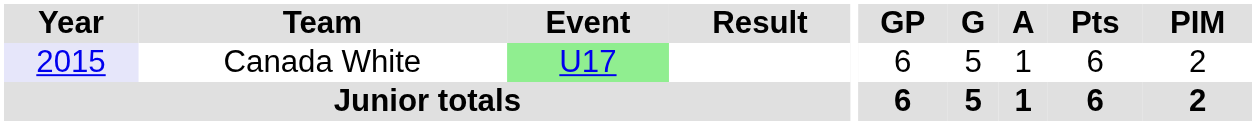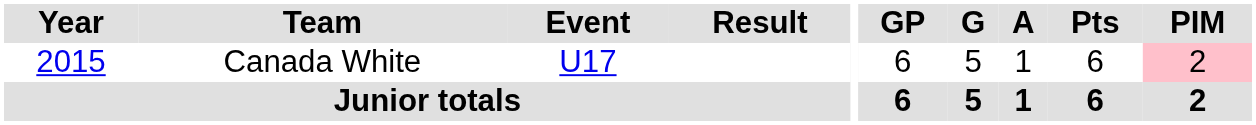(71, 62) lavender background -> (71, 62) no background
(588, 62) lightgreen background -> (588, 62) no background
(1198, 62) no background -> (1198, 62) pink background
